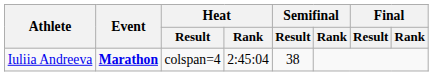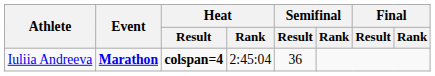(193, 60) normal -> (194, 60) bold
(293, 60) 38 -> (295, 60) 36
